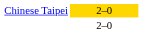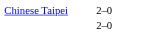(104, 10) gold background -> (104, 10) no background
